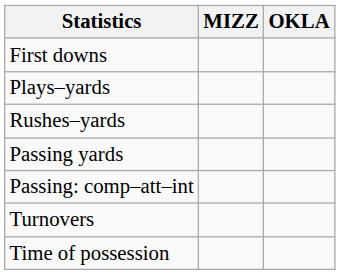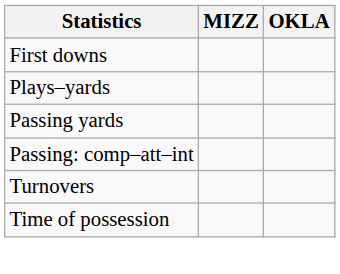- row: (67, 120)
